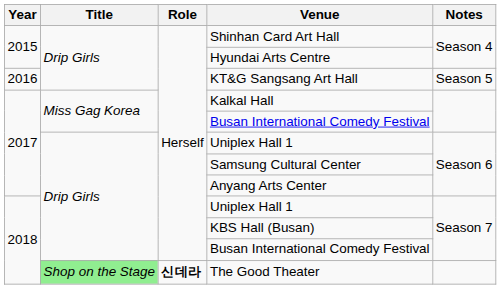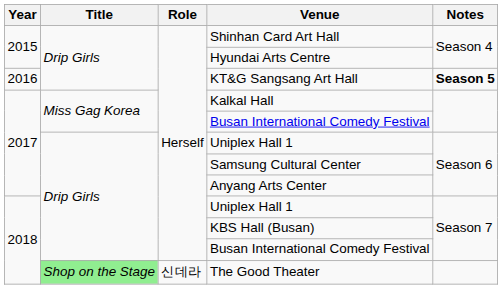(464, 79) normal -> (465, 79) bold
(181, 271) bold -> (181, 271) normal
